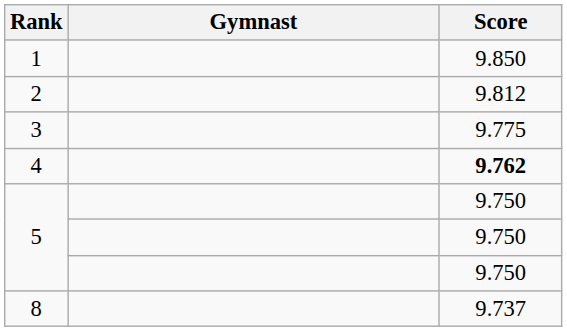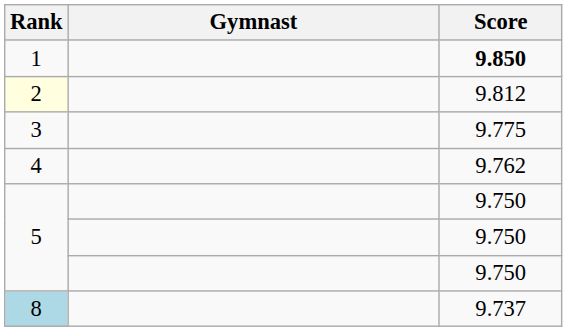(501, 58) normal -> (501, 58) bold
(36, 93) no background -> (36, 93) lightyellow background
(501, 165) bold -> (501, 165) normal
(36, 308) no background -> (36, 308) lightblue background
